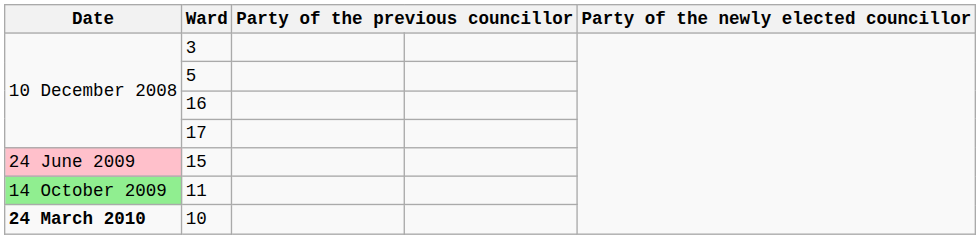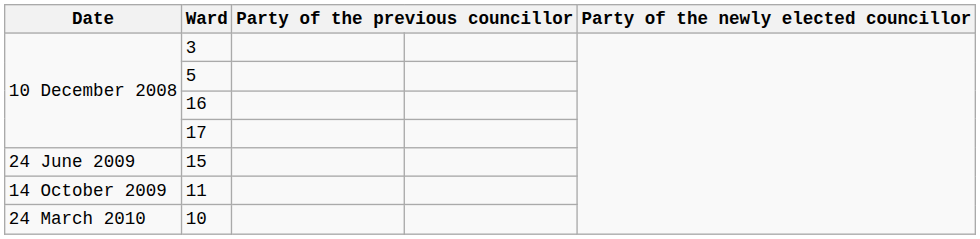(72, 162) pink background -> (72, 162) no background
(88, 191) lightgreen background -> (88, 191) no background
(77, 219) bold -> (77, 219) normal
